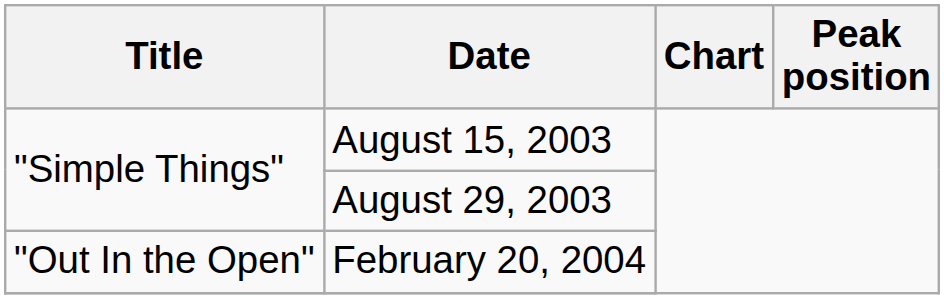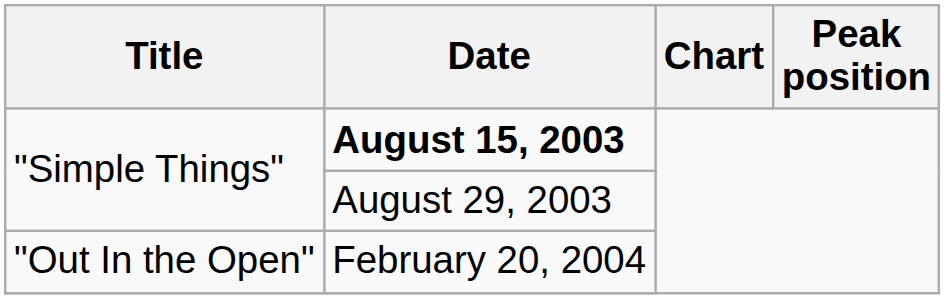(472, 139) normal -> (478, 139) bold
